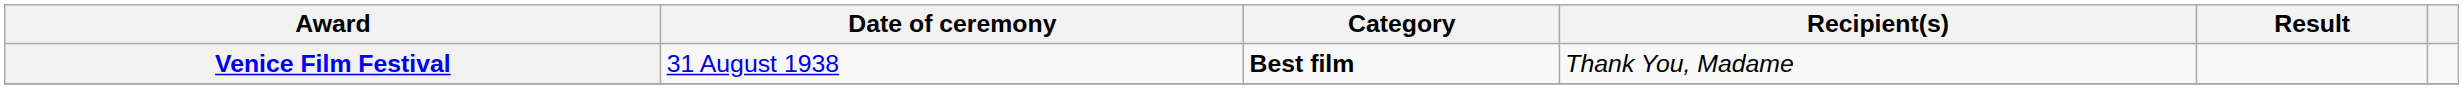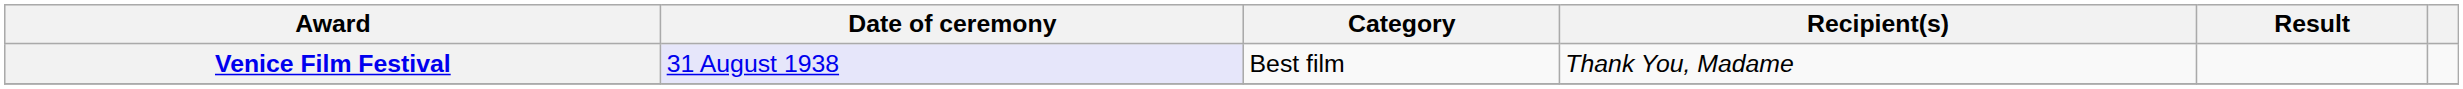(753, 63) no background -> (753, 63) lavender background
(1302, 63) bold -> (1297, 63) normal
